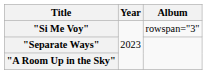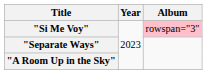(173, 28) no background -> (173, 28) pink background
